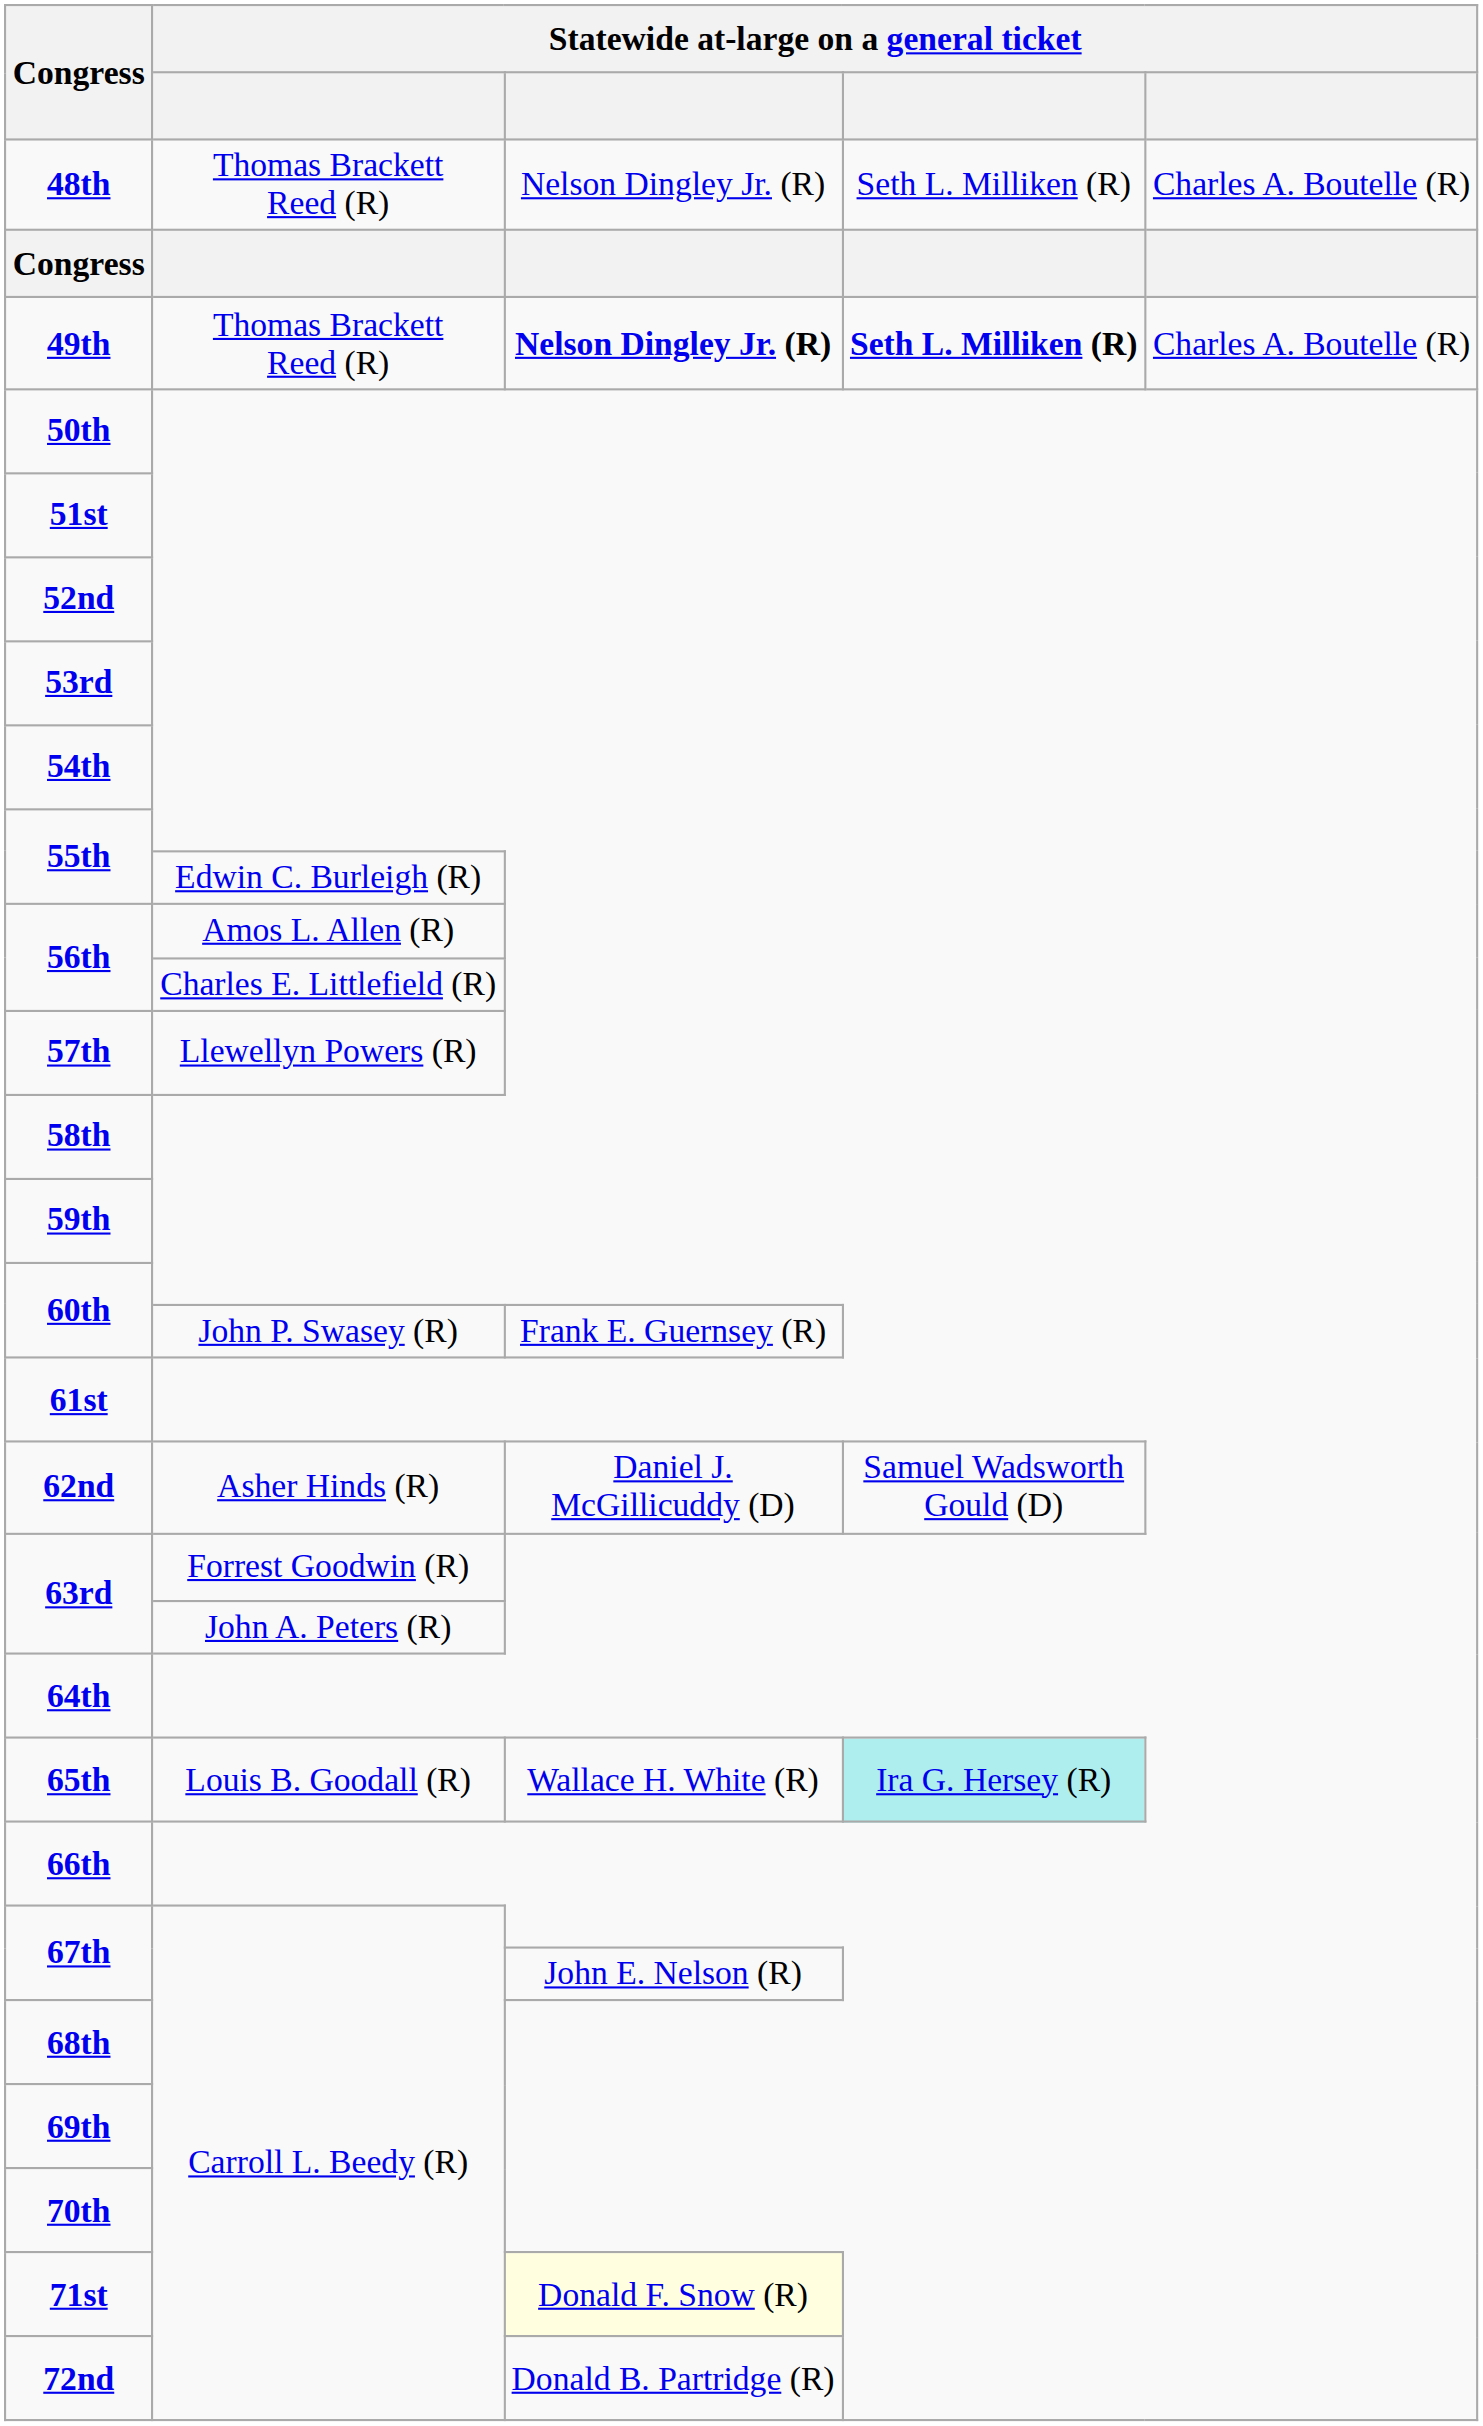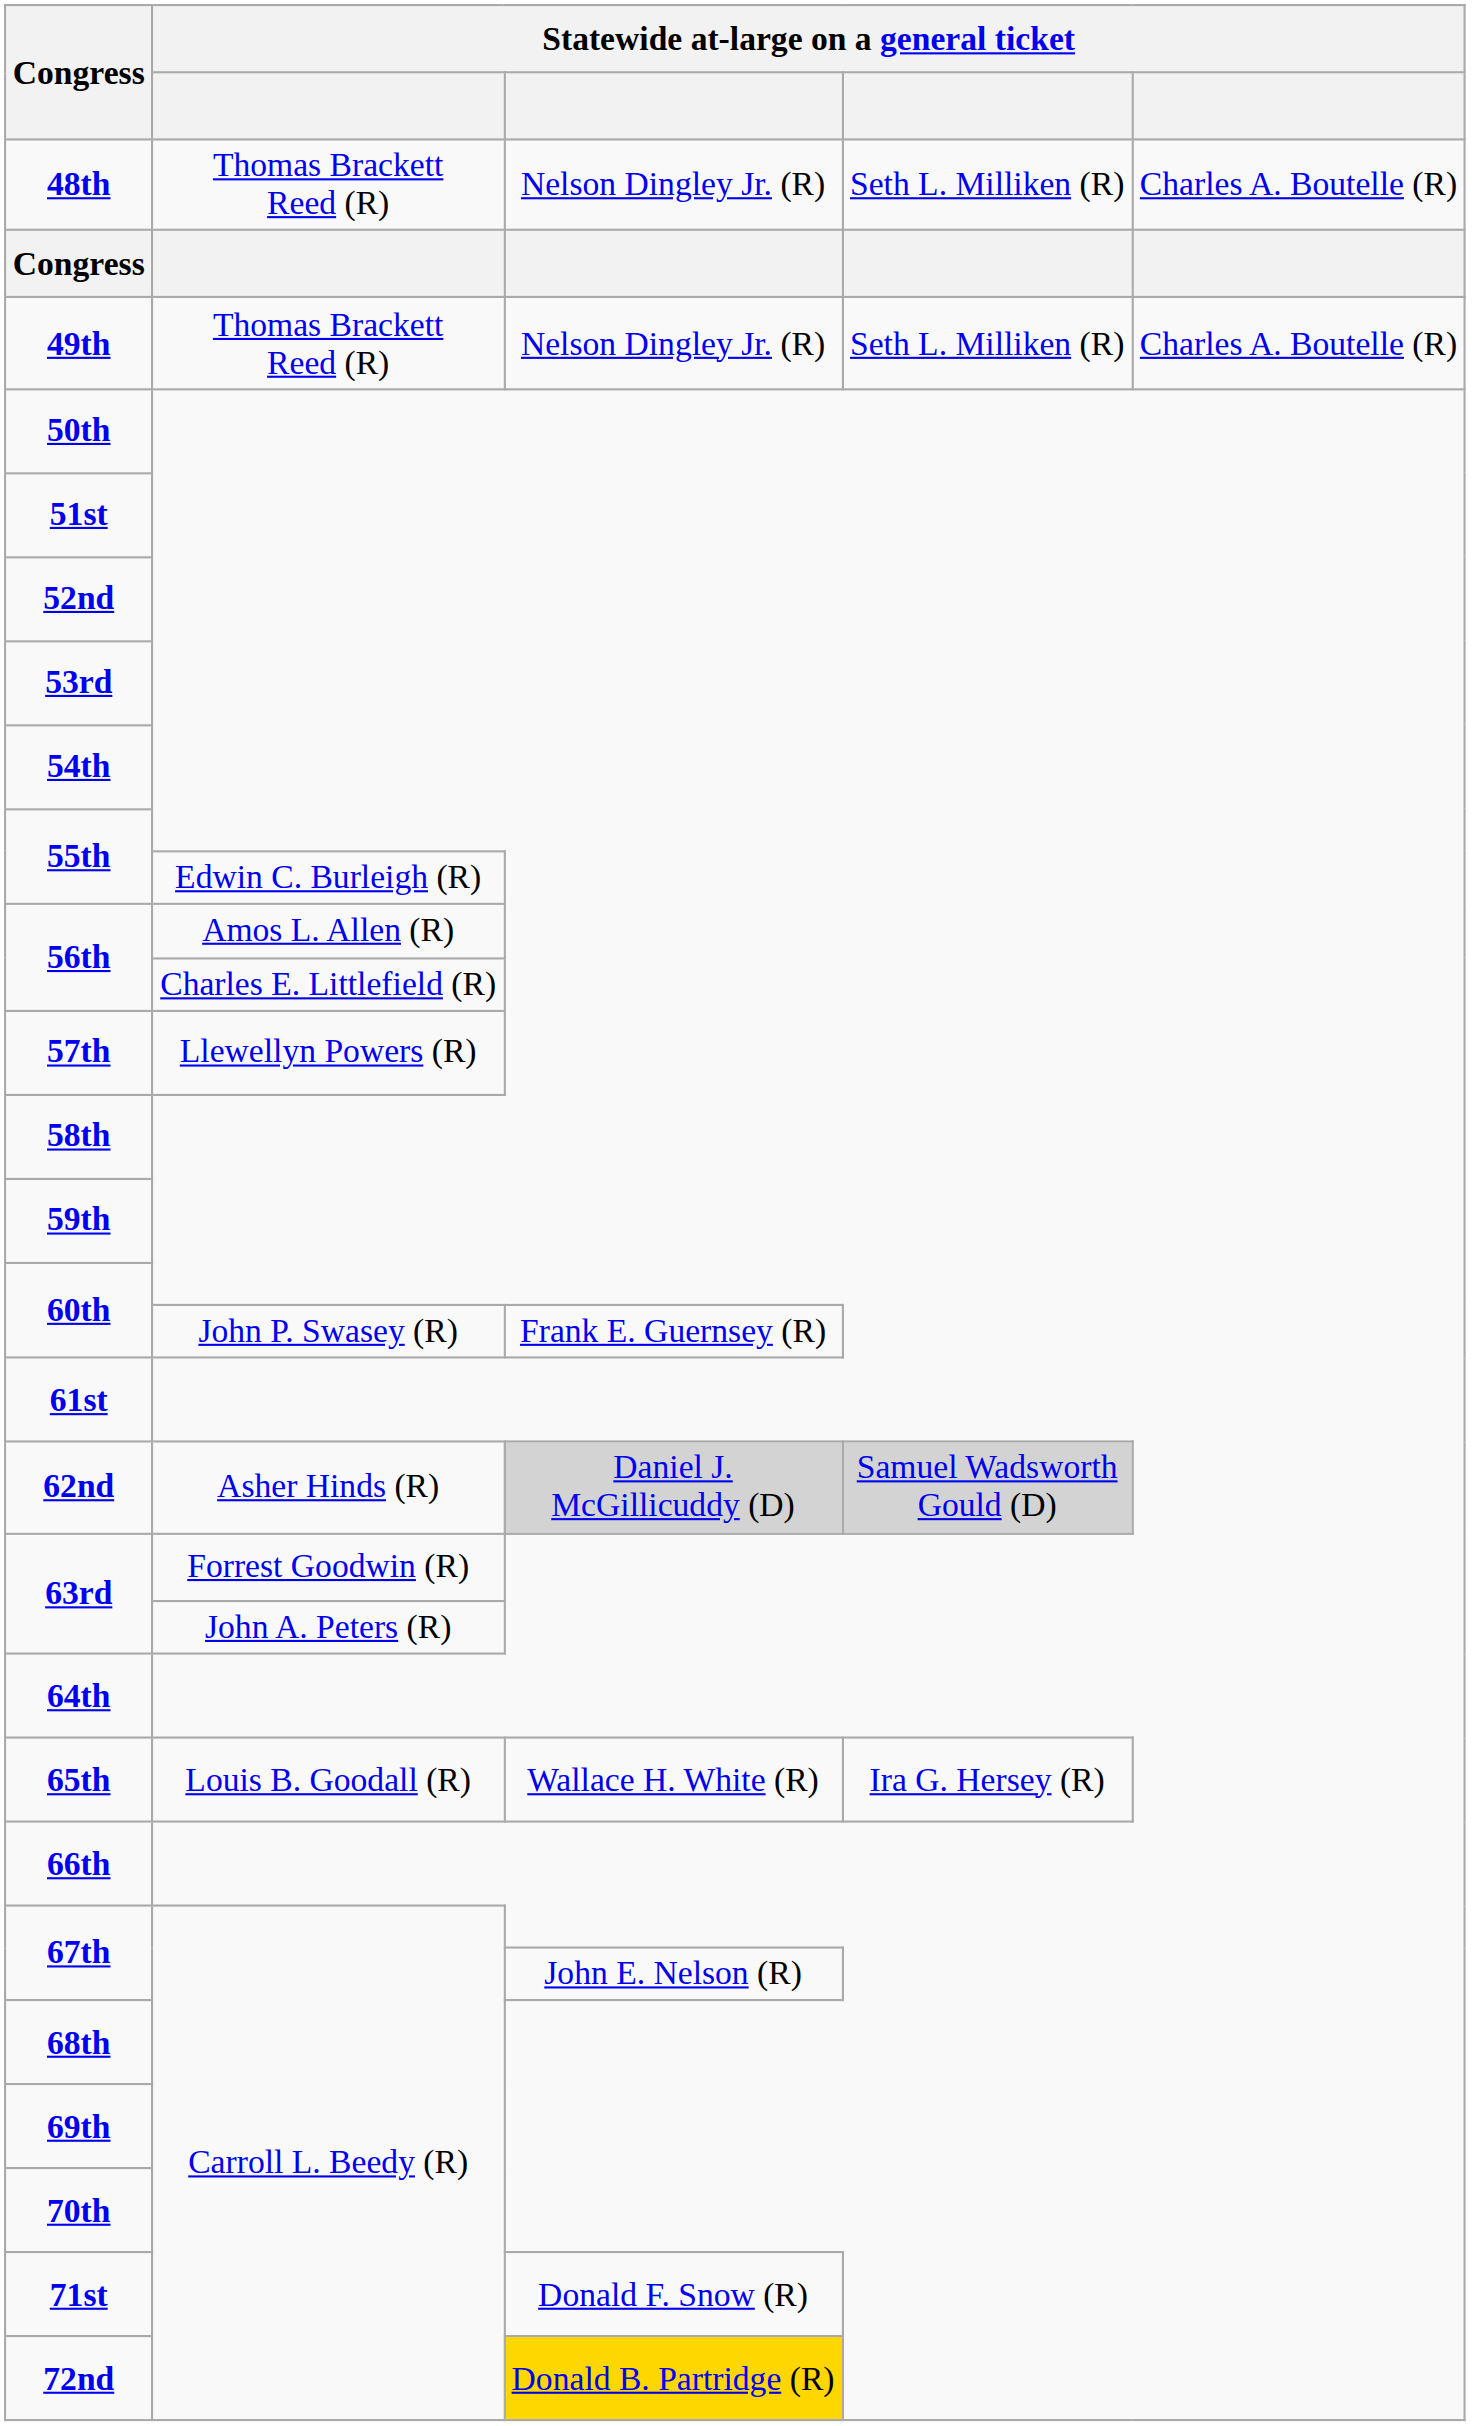(673, 342) bold -> (673, 342) normal
(994, 342) bold -> (987, 342) normal
(673, 1486) no background -> (673, 1486) lightgrey background
(994, 1486) no background -> (987, 1486) lightgrey background
(994, 1778) paleturquoise background -> (987, 1778) no background
(673, 2294) lightyellow background -> (673, 2294) no background
(673, 2378) no background -> (673, 2378) gold background
